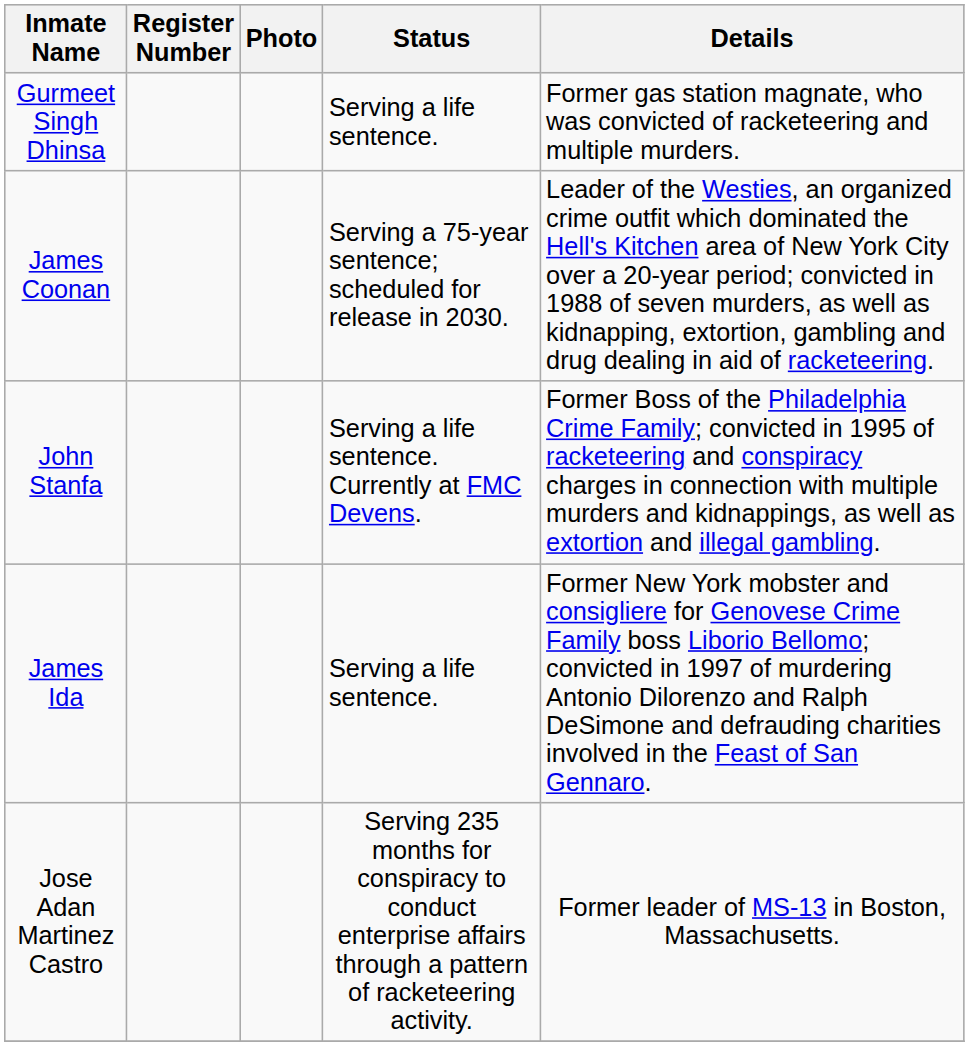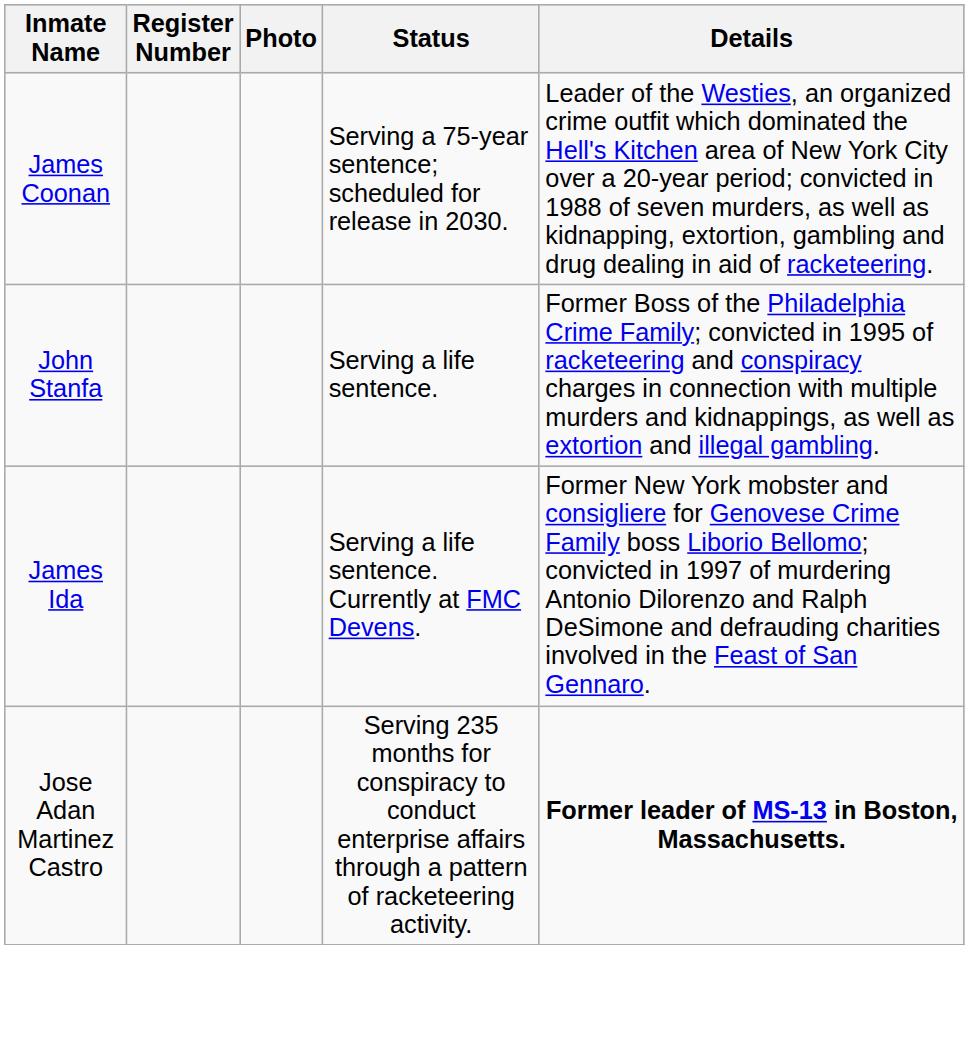- row: (66, 121)
(425, 471) Serving a life sentence. Currently at FMC Devens. -> (402, 374) Serving a life sentence.
(402, 682) Serving a life sentence. -> (425, 585) Serving a life sentence. Currently at FMC Devens.
(752, 921) normal -> (752, 824) bold
